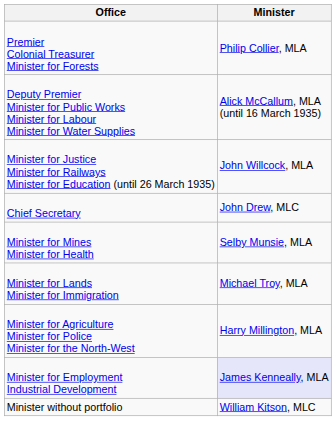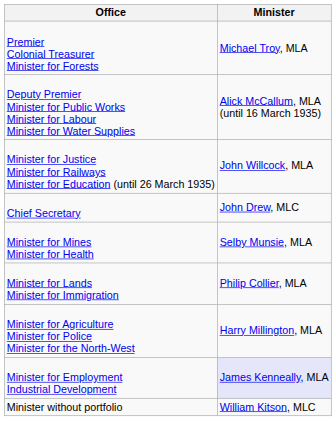(263, 48) Philip Collier, MLA -> (264, 48) Michael Troy, MLA
(264, 283) Michael Troy, MLA -> (263, 283) Philip Collier, MLA
